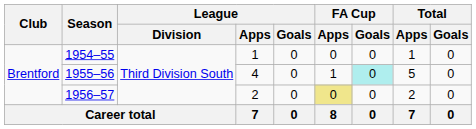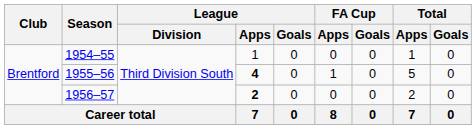(255, 74) normal -> (255, 74) bold
(372, 74) paleturquoise background -> (372, 74) no background
(255, 94) normal -> (255, 94) bold
(333, 94) khaki background -> (333, 94) no background
